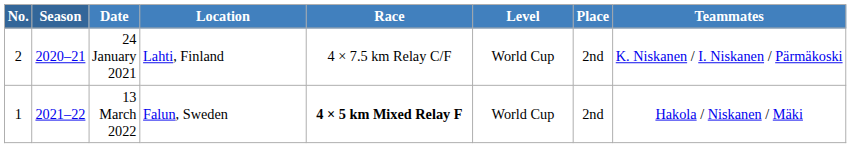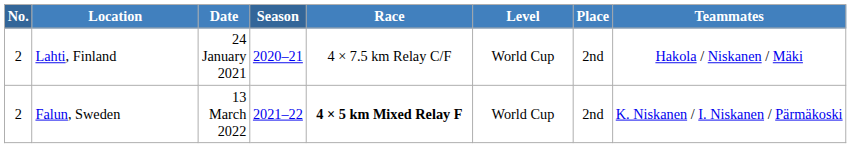columns swapped: (60, 16) <-> (223, 16)
(729, 56) K. Niskanen / I. Niskanen / Pärmäkoski -> (729, 56) Hakola / Niskanen / Mäki
(18, 114) 1 -> (18, 114) 2
(729, 114) Hakola / Niskanen / Mäki -> (729, 114) K. Niskanen / I. Niskanen / Pärmäkoski
